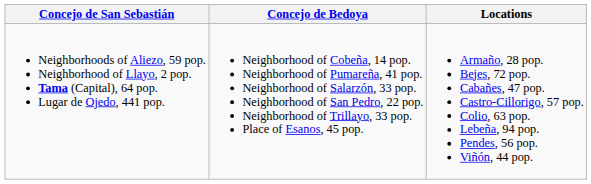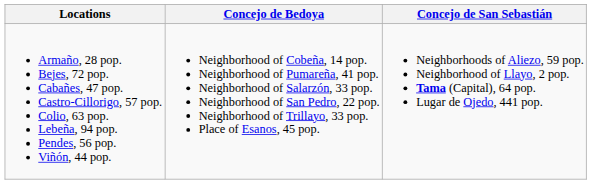columns swapped: (506, 14) <-> (107, 14)
